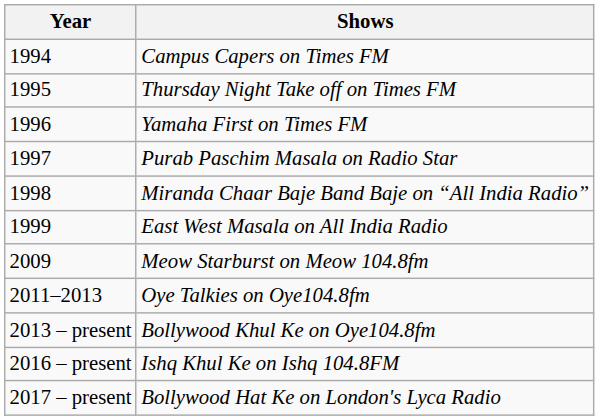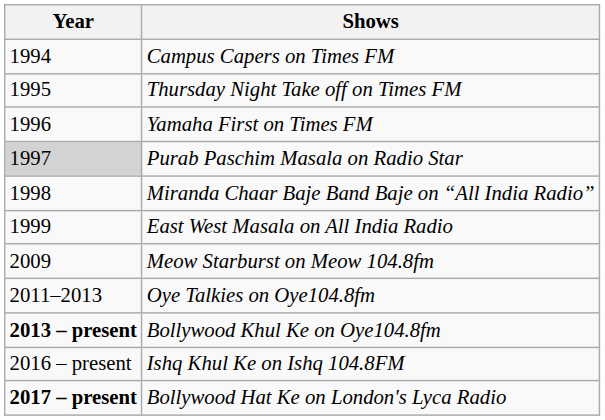(30, 158) no background -> (30, 158) lightgrey background
(71, 329) normal -> (73, 329) bold
(71, 398) normal -> (73, 398) bold
